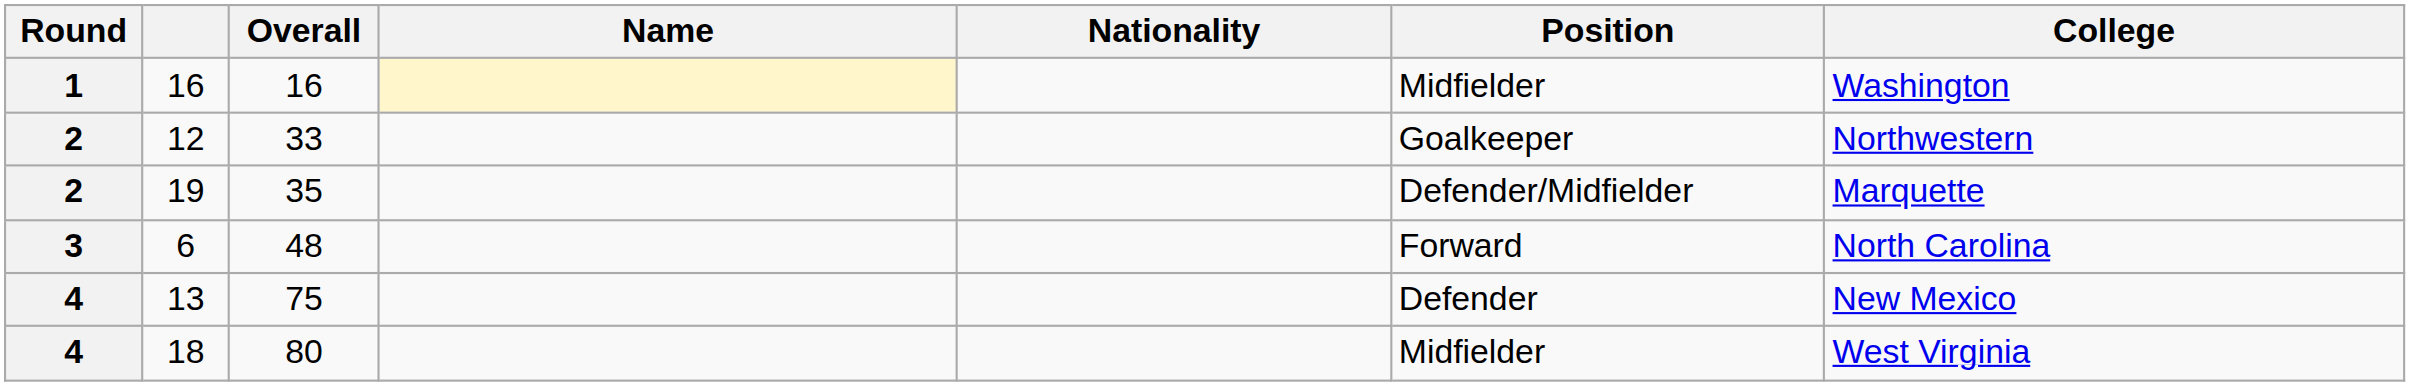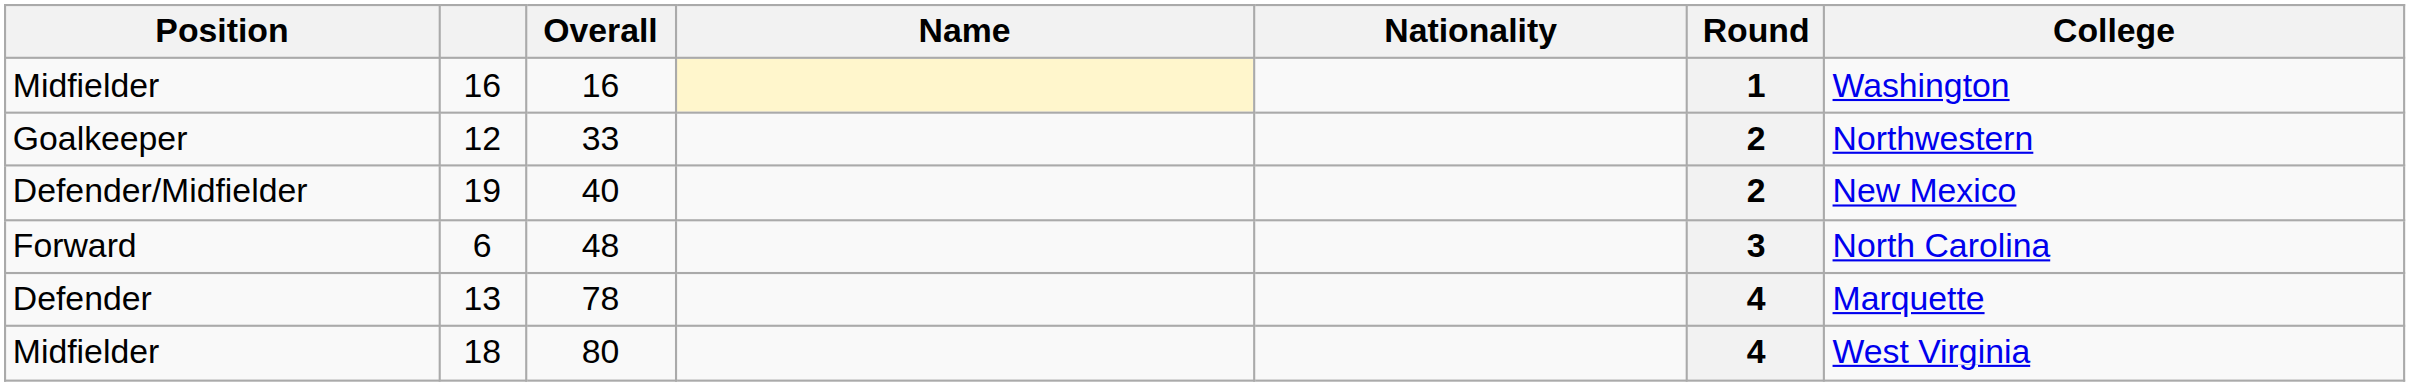columns swapped: (74, 31) <-> (1608, 31)
(304, 191) 35 -> (600, 191) 40
(1909, 191) Marquette -> (1924, 191) New Mexico
(304, 298) 75 -> (600, 298) 78
(1924, 298) New Mexico -> (1909, 298) Marquette
